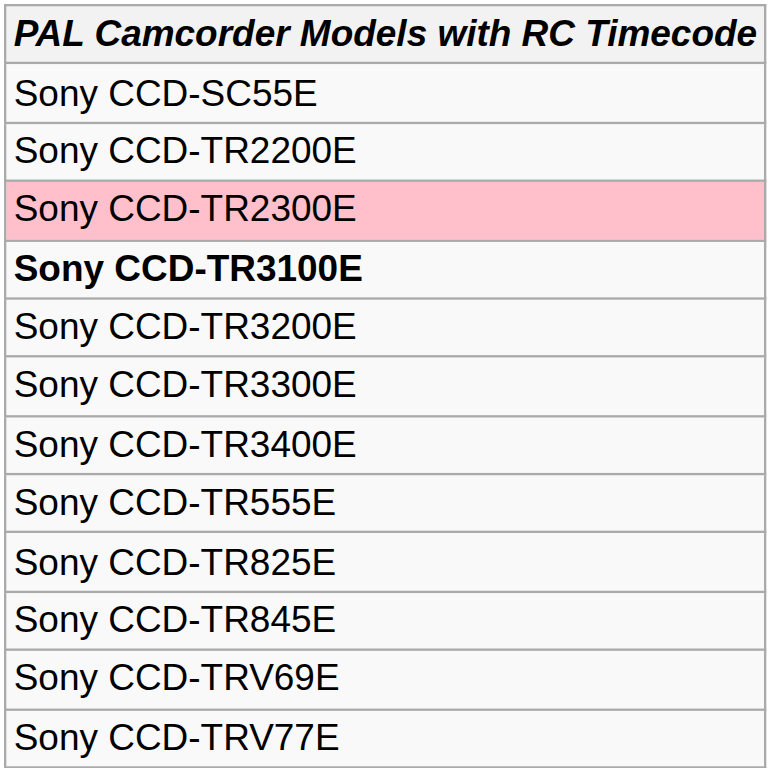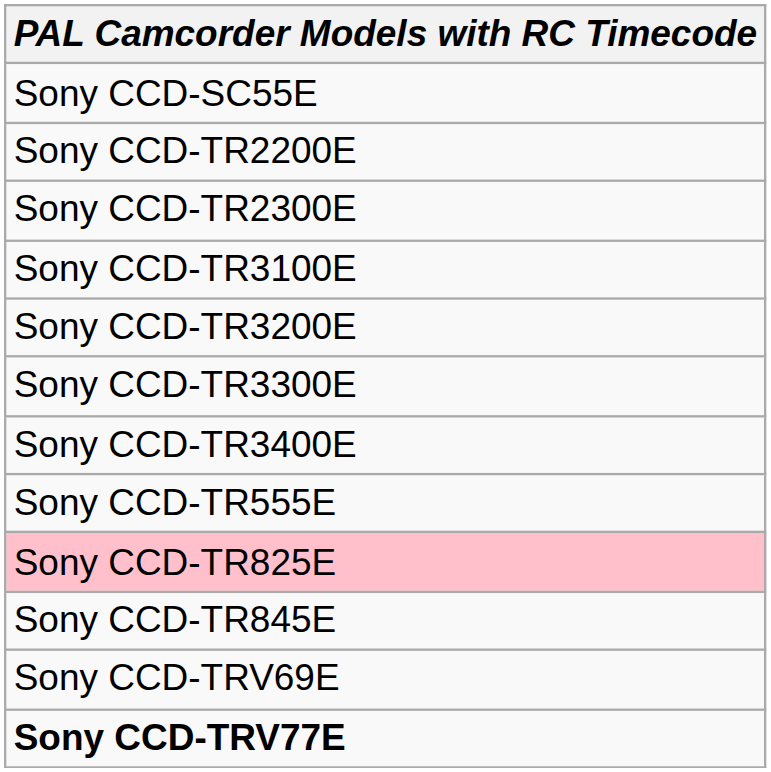(185, 209) pink background -> (185, 209) no background
(188, 268) bold -> (185, 268) normal
(175, 561) no background -> (175, 561) pink background
(177, 737) normal -> (180, 737) bold
